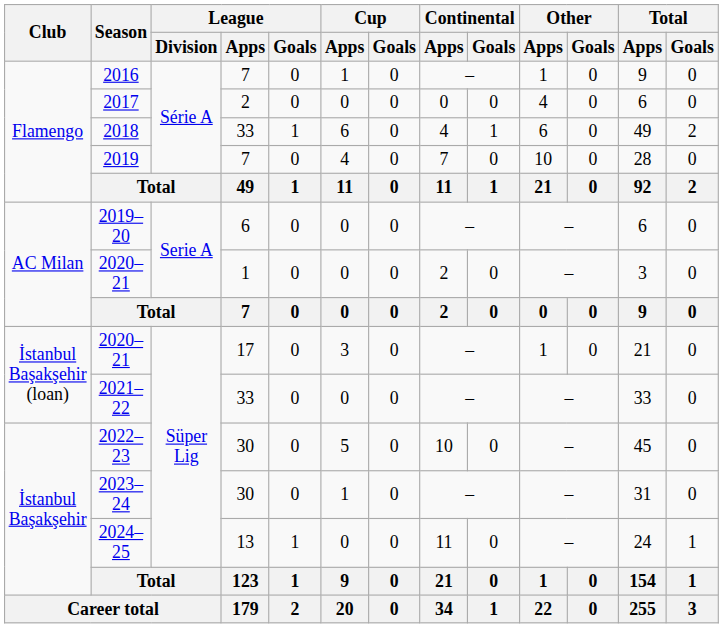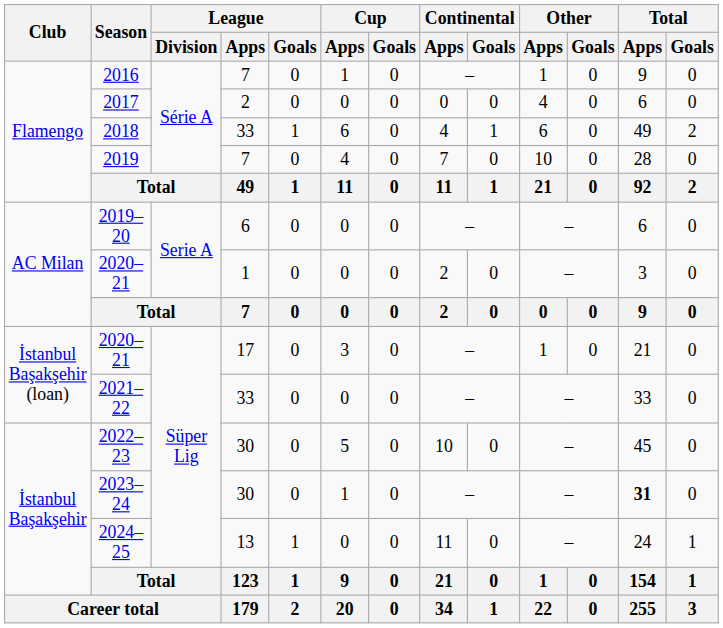(643, 494) normal -> (643, 494) bold
